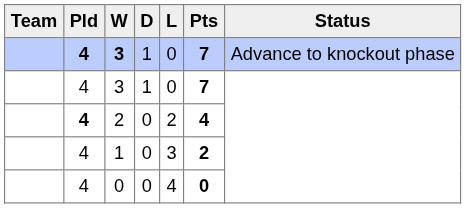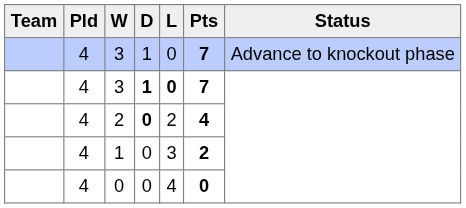(84, 54) bold -> (84, 54) normal
(119, 54) bold -> (119, 54) normal
(147, 87) normal -> (147, 87) bold
(172, 87) normal -> (172, 87) bold
(84, 120) bold -> (84, 120) normal
(147, 120) normal -> (147, 120) bold
